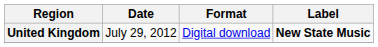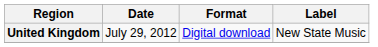(323, 33) bold -> (321, 33) normal
